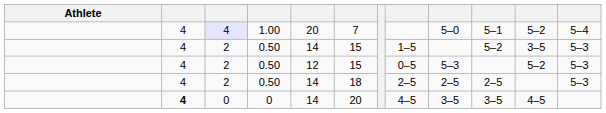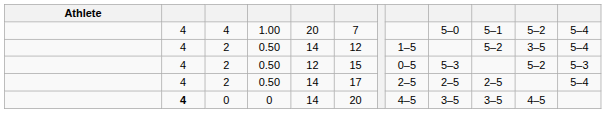(226, 31) lavender background -> (226, 31) no background
(356, 48) 15 -> (356, 48) 12
(579, 48) 5–3 -> (579, 48) 5–4
(356, 83) 18 -> (356, 83) 17
(579, 83) 5–3 -> (579, 83) 5–4
